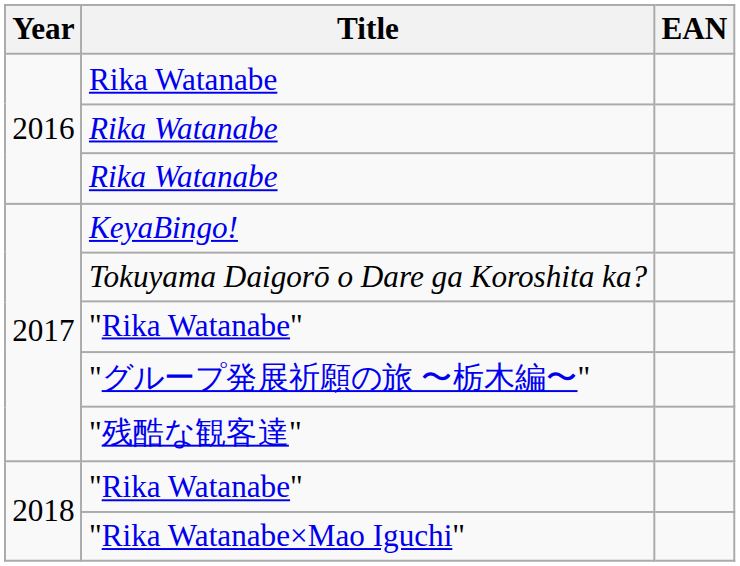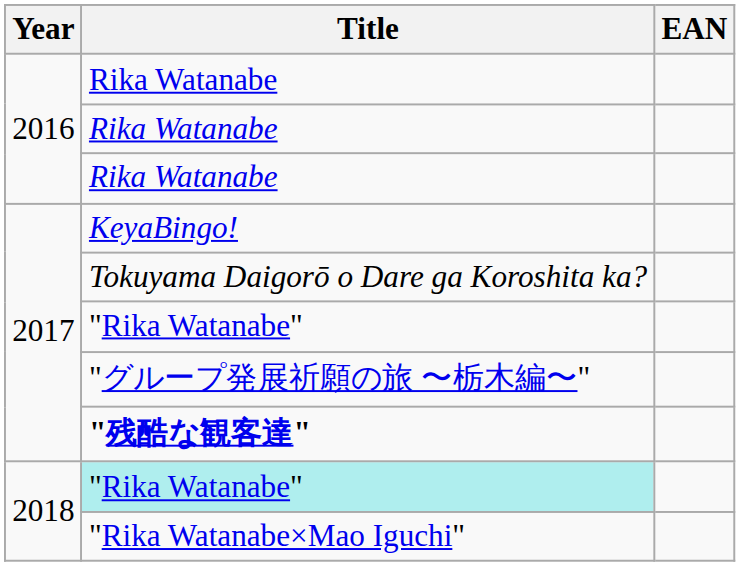(195, 432) normal -> (200, 432) bold
(196, 486) no background -> (196, 486) paleturquoise background
